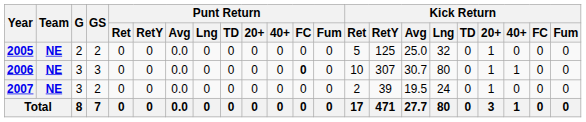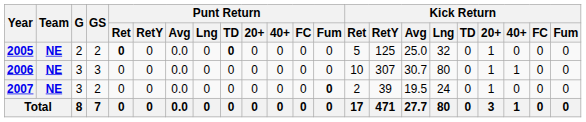(121, 51) normal -> (121, 51) bold
(231, 51) normal -> (231, 51) bold
(303, 70) bold -> (303, 70) normal
(329, 88) normal -> (329, 88) bold
